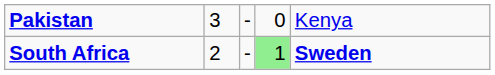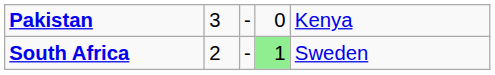(333, 52) bold -> (332, 52) normal
